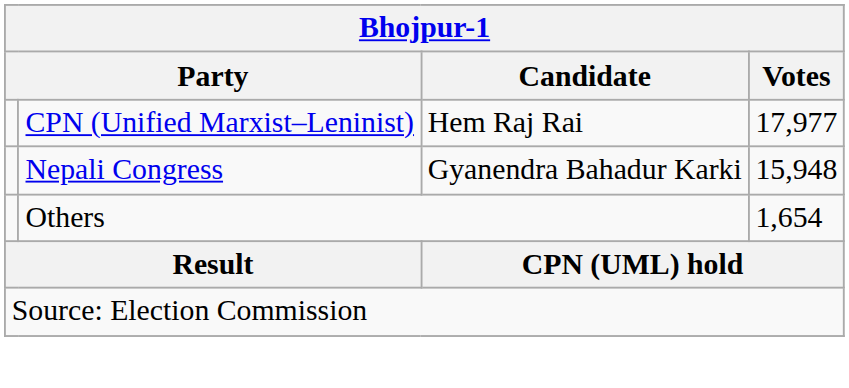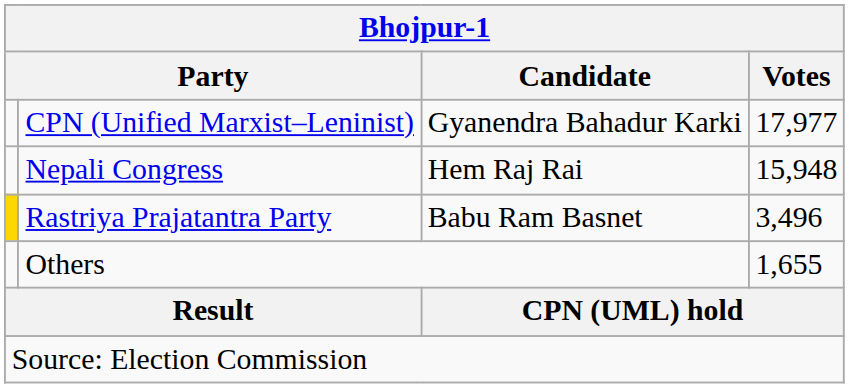(505, 122) Hem Raj Rai -> (585, 122) Gyanendra Bahadur Karki
(585, 169) Gyanendra Bahadur Karki -> (505, 169) Hem Raj Rai
+ row: (178, 216)
(789, 216) 1,654 -> (789, 264) 1,655
